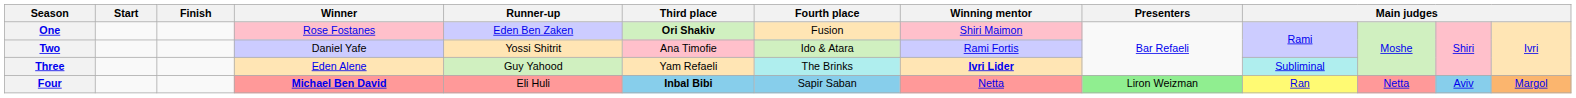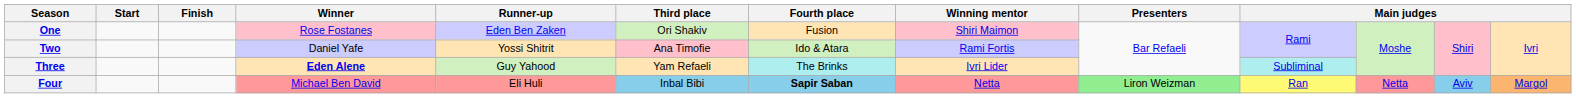(688, 30) bold -> (682, 30) normal
(339, 66) normal -> (336, 66) bold
(991, 66) bold -> (987, 66) normal
(339, 83) bold -> (336, 83) normal
(688, 83) bold -> (682, 83) normal
(827, 83) normal -> (822, 83) bold
